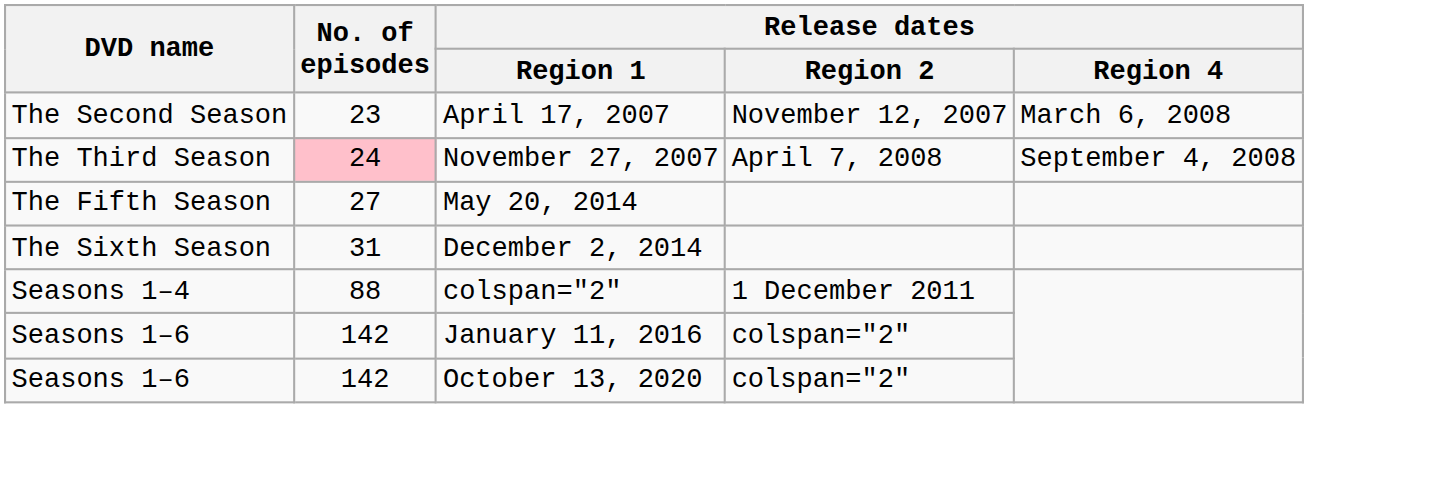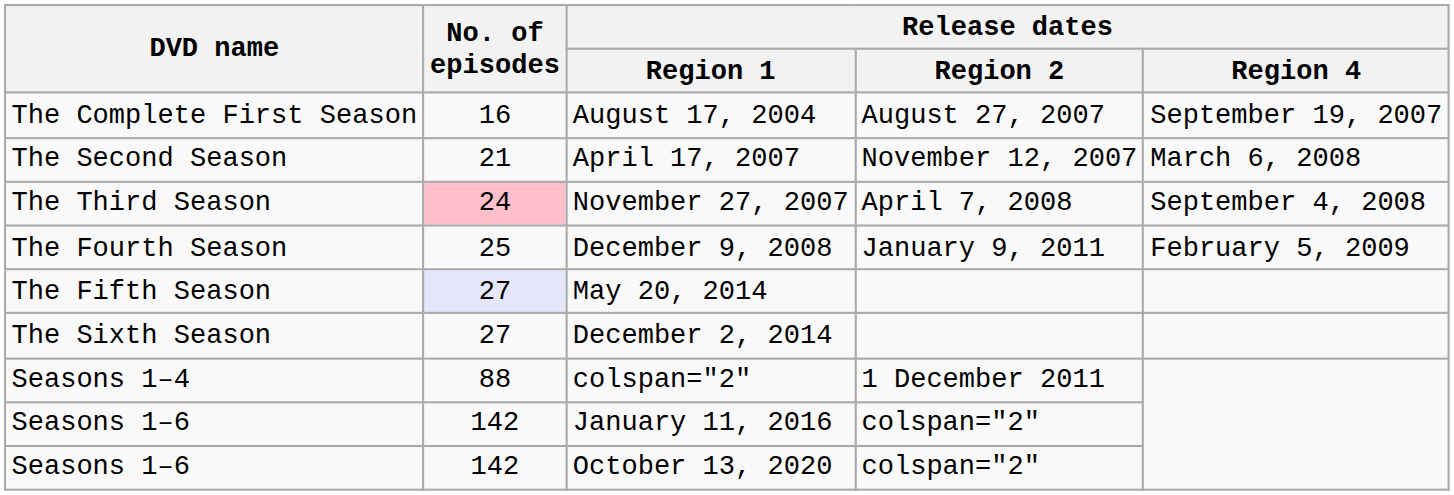+ row: (694, 115)
(365, 115) 23 -> (495, 159) 21
+ row: (703, 247)
(365, 203) no background -> (495, 291) lavender background
(365, 247) 31 -> (495, 336) 27
